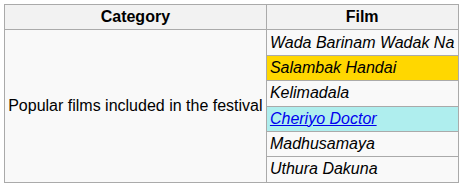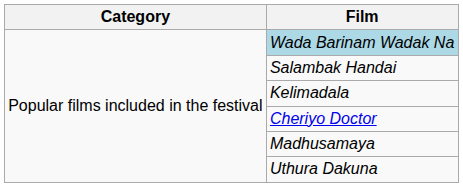(362, 42) no background -> (362, 42) lightblue background
(333, 67) gold background -> (333, 67) no background
(323, 118) paleturquoise background -> (323, 118) no background
